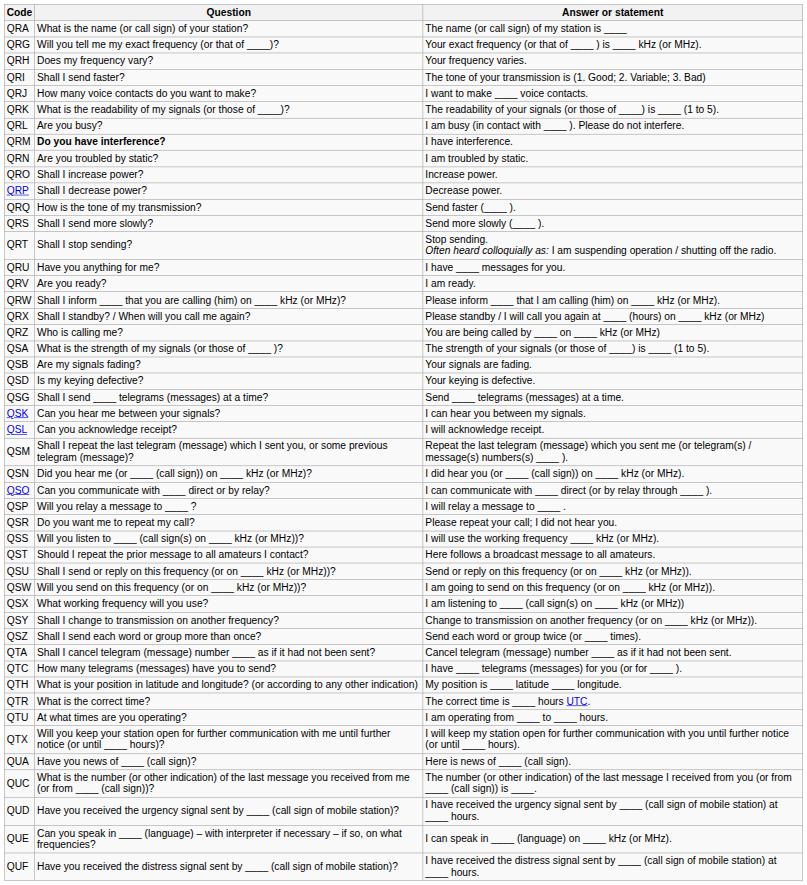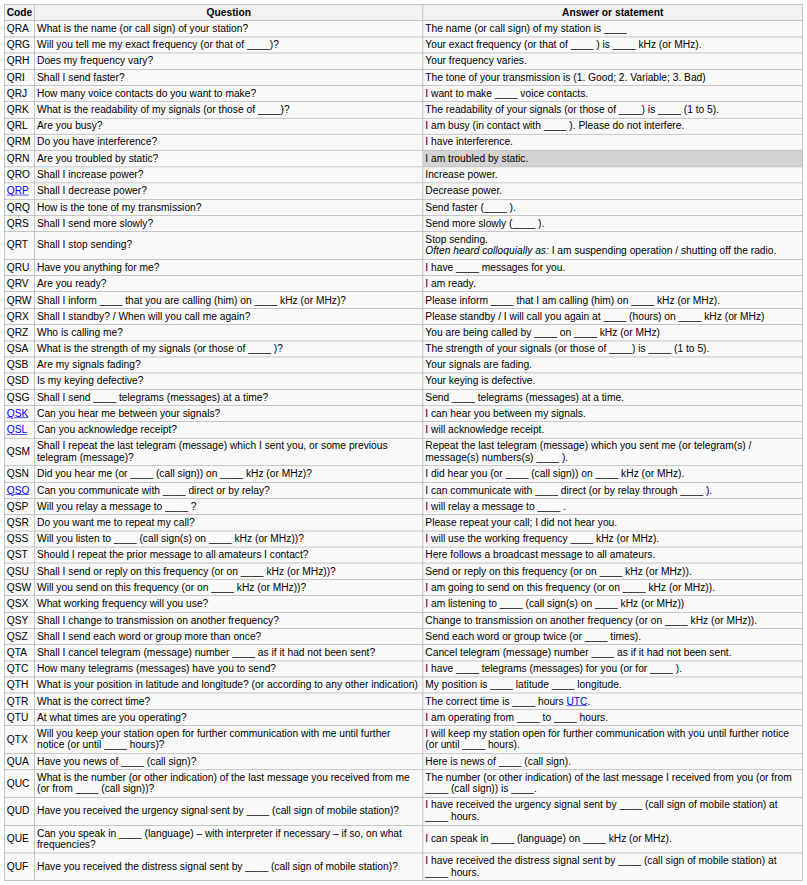(101, 142) bold -> (97, 142) normal
(477, 158) no background -> (477, 158) lightgrey background
